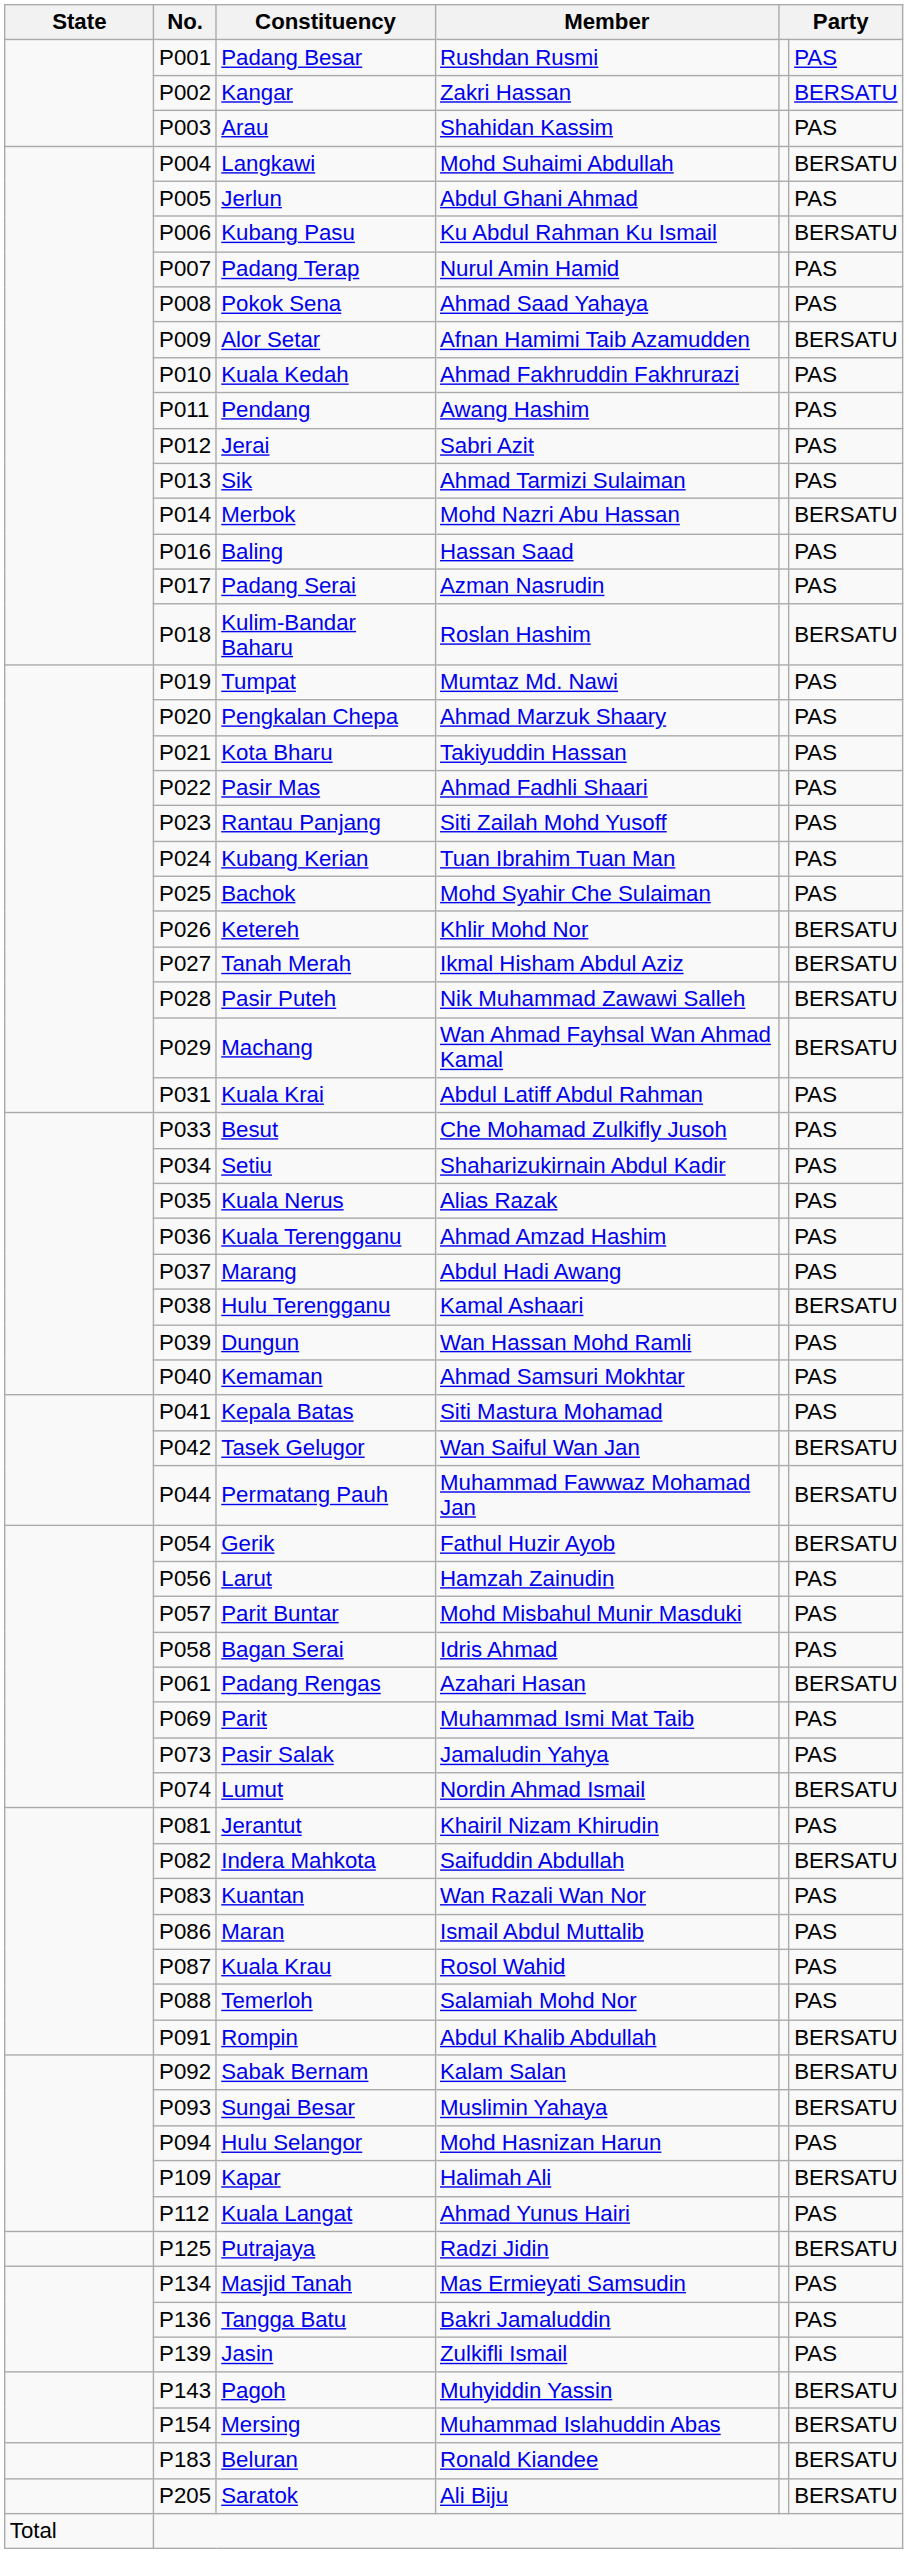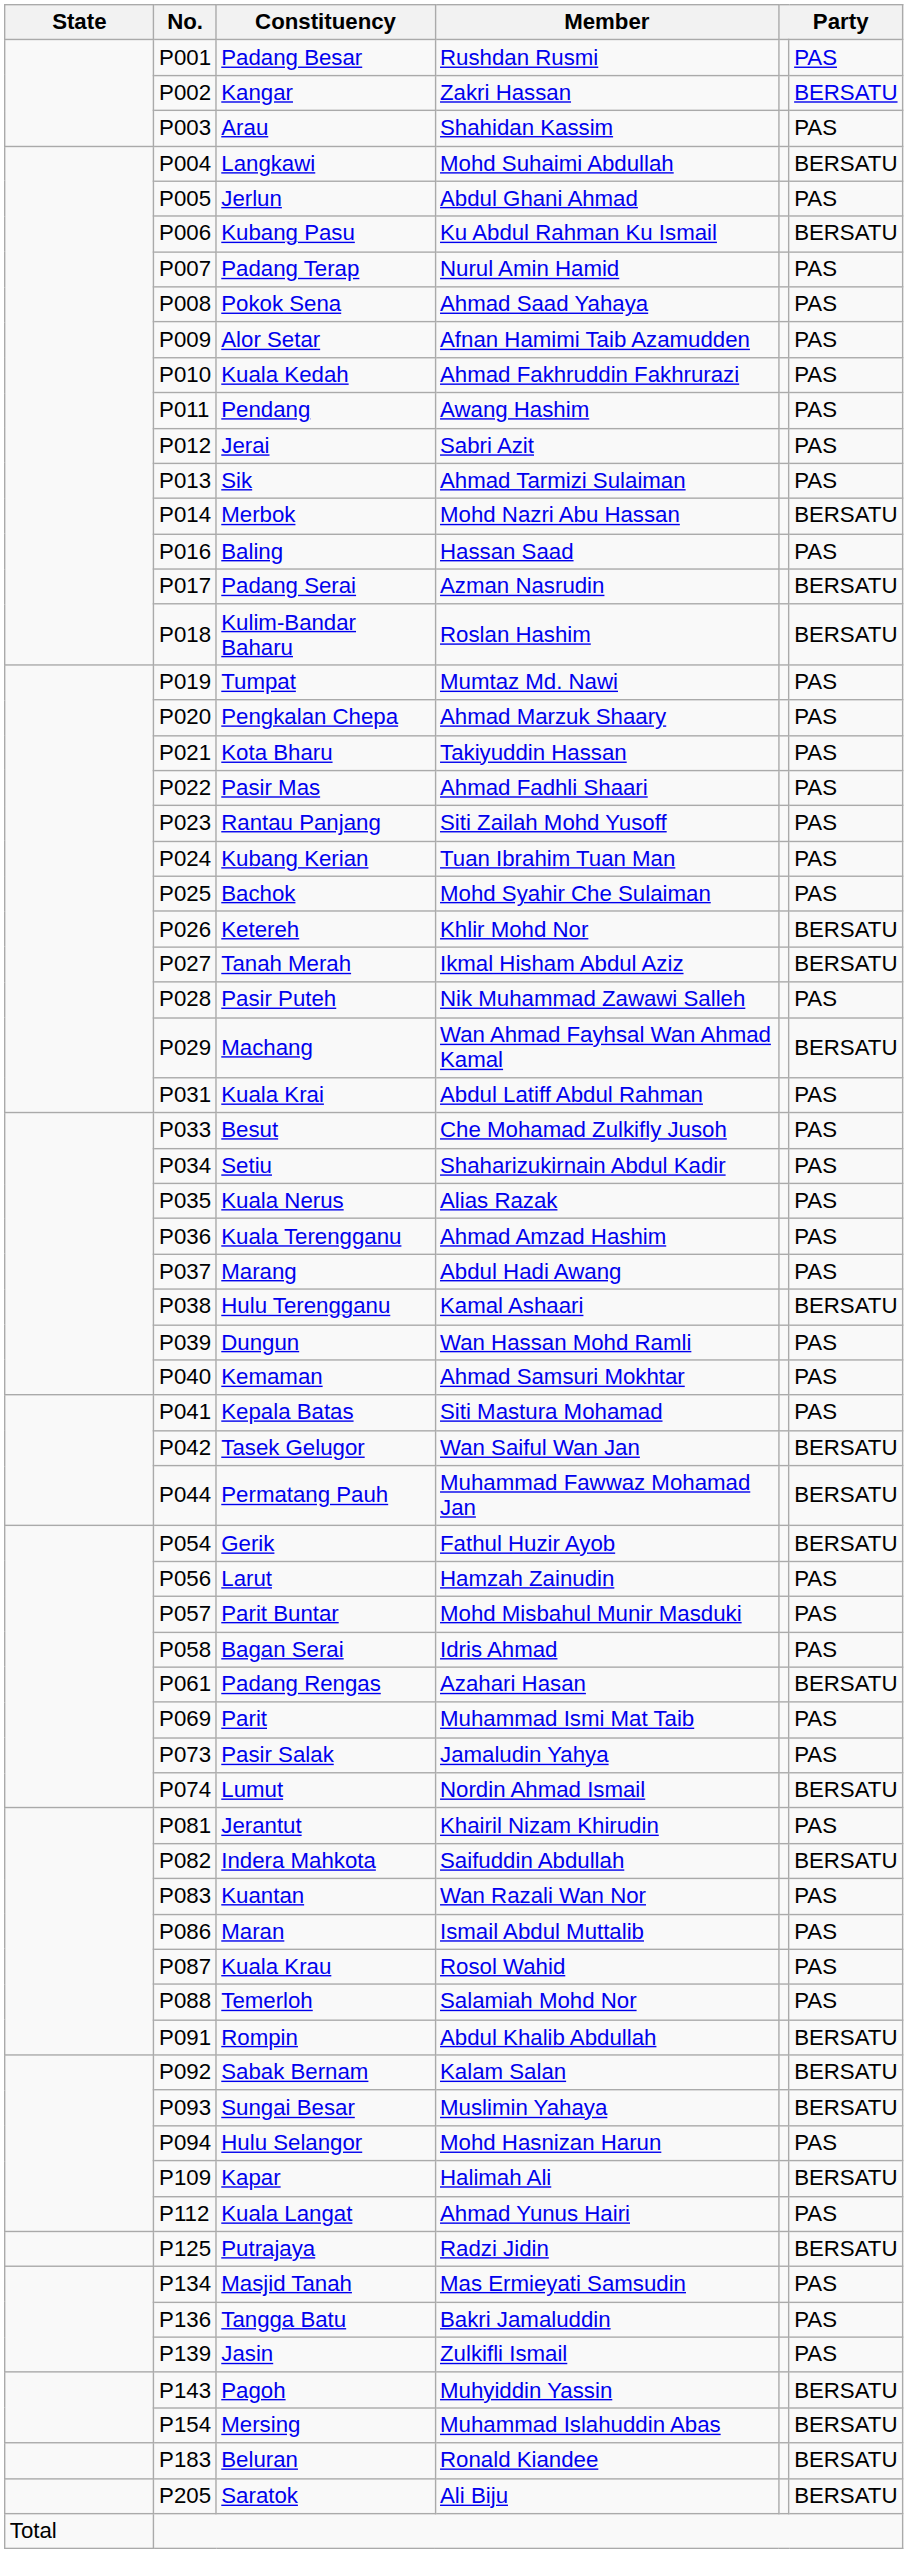(846, 339) BERSATU -> (816, 339) PAS
(816, 586) PAS -> (846, 586) BERSATU
(846, 999) BERSATU -> (816, 999) PAS
